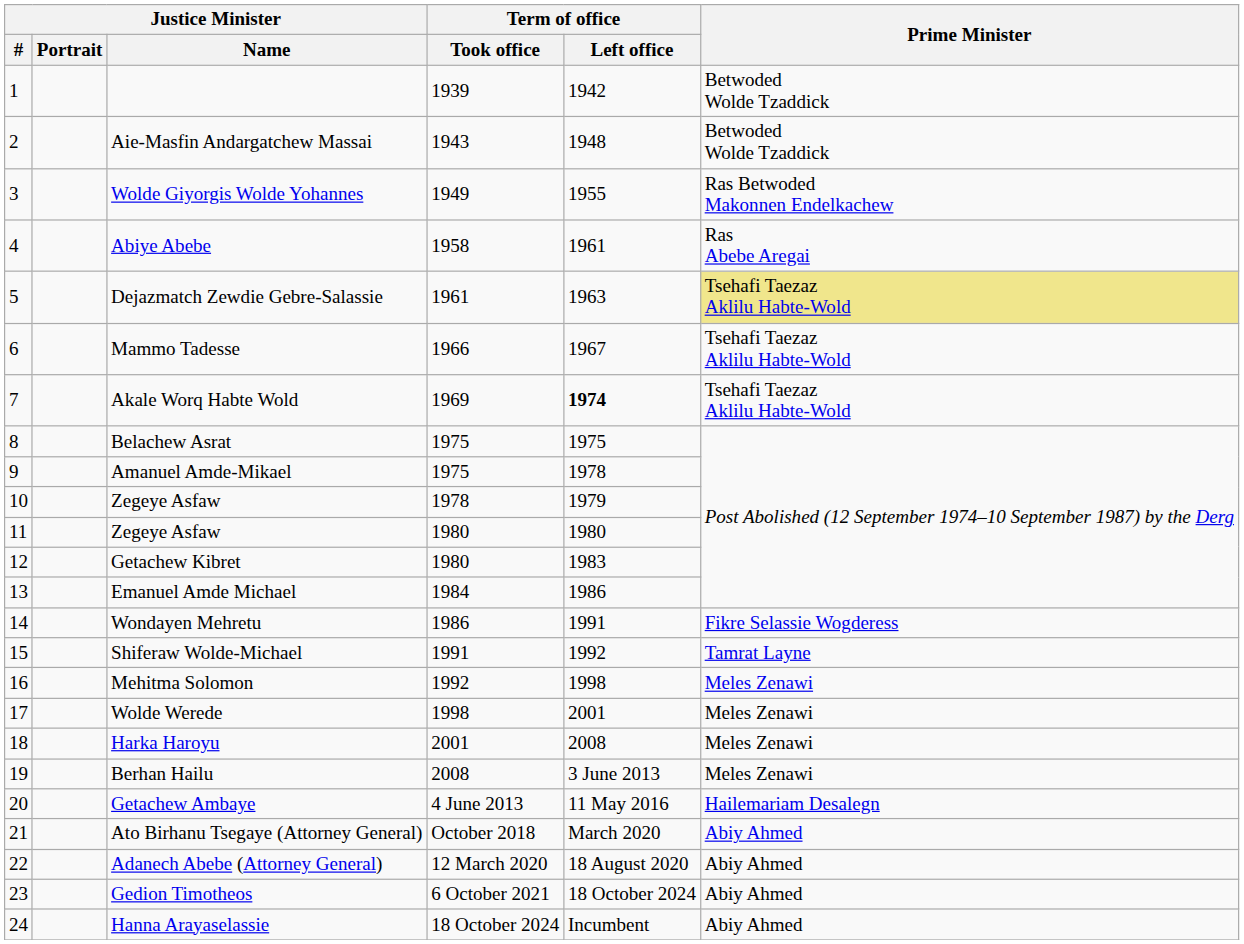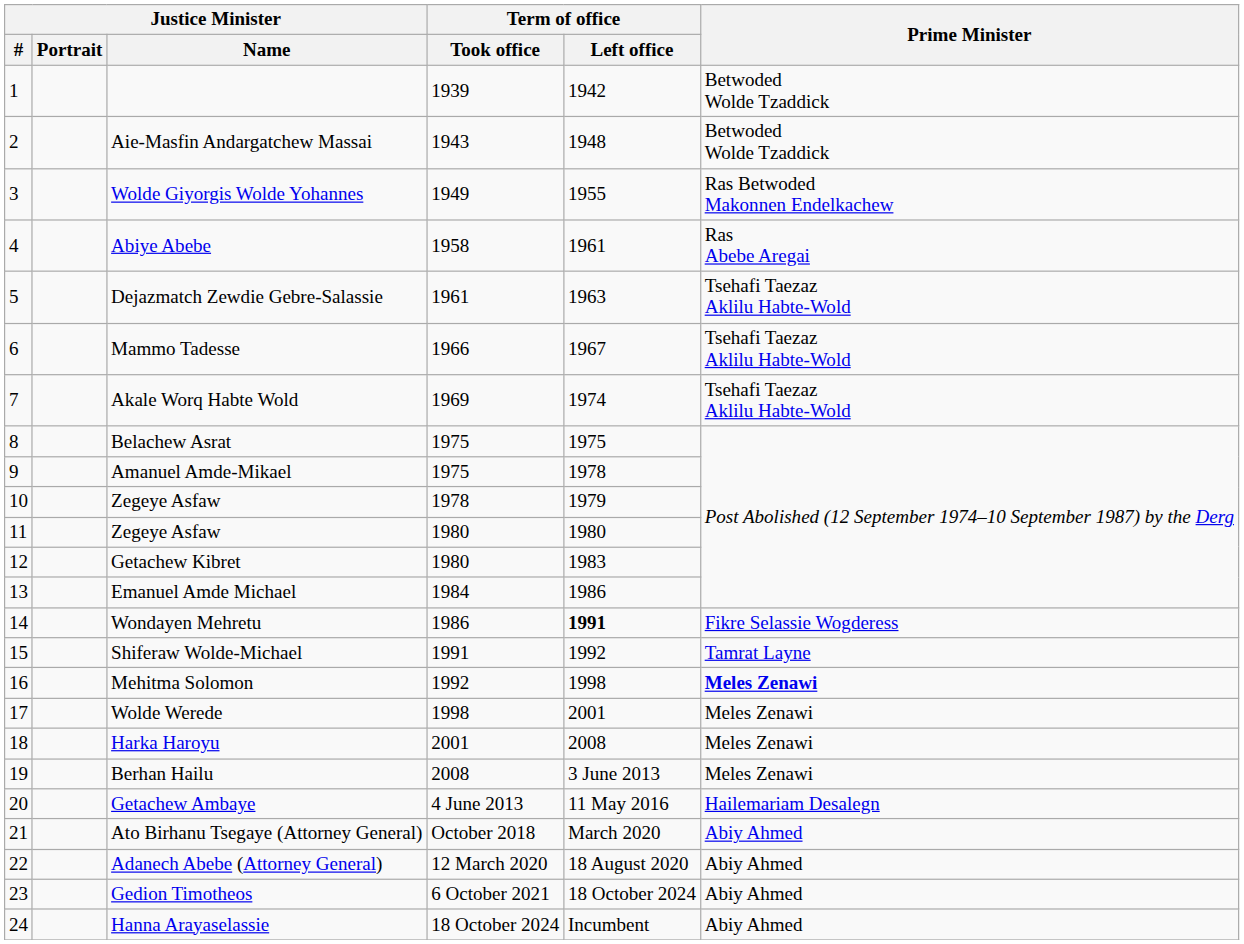(778, 297) khaki background -> (778, 297) no background
(587, 400) bold -> (587, 400) normal
(587, 622) normal -> (587, 622) bold
(759, 682) normal -> (761, 682) bold
